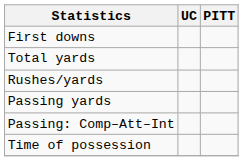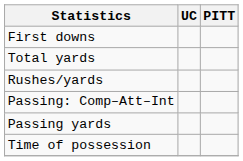rows swapped: (59, 102) <-> (91, 124)
